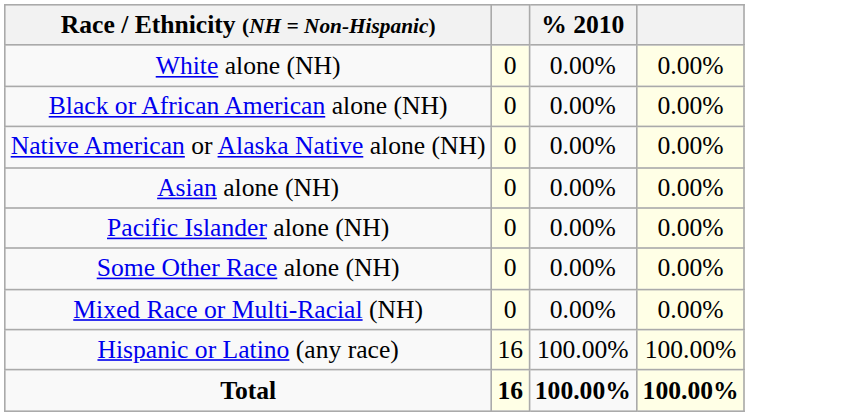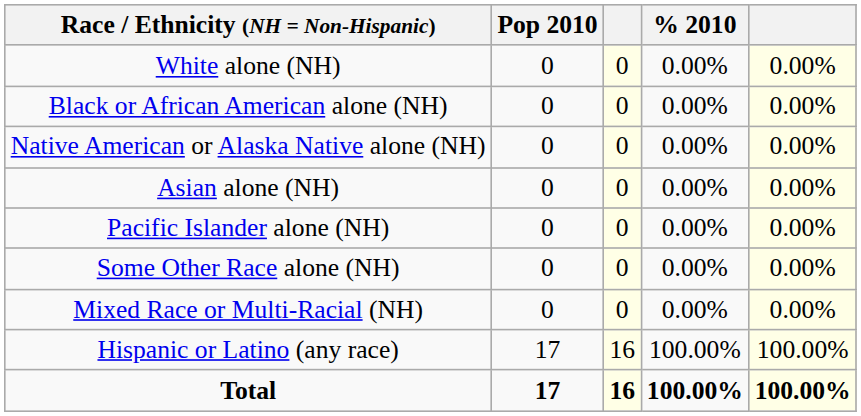+ column: (548, 24)
